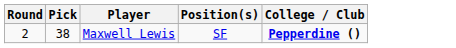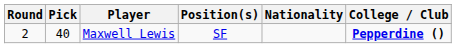+ column: (304, 14)
(63, 33) 38 -> (63, 33) 40
